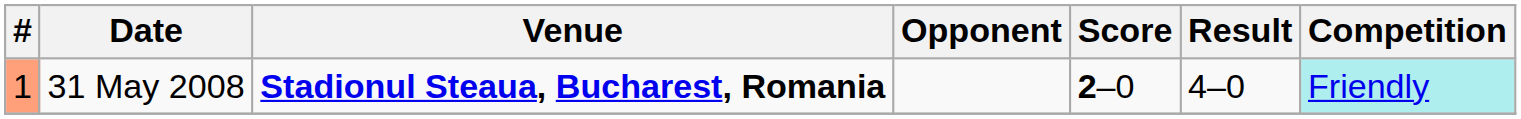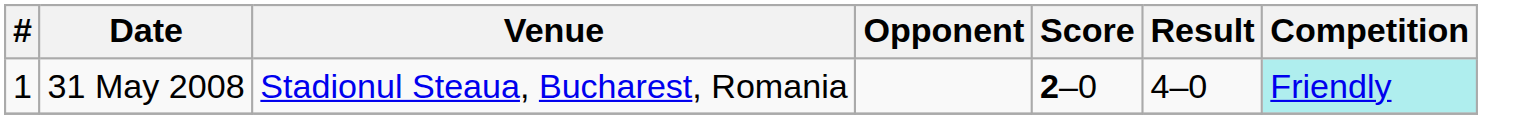(22, 85) lightsalmon background -> (22, 85) no background
(573, 85) bold -> (554, 85) normal
